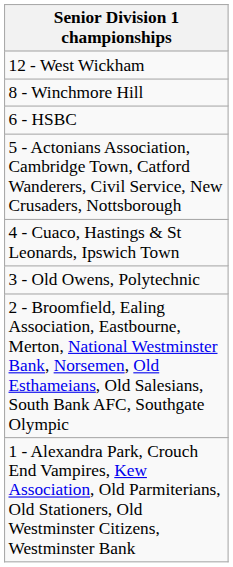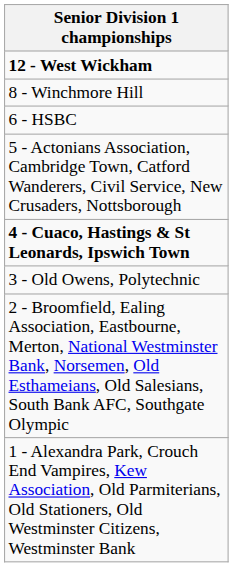(77, 65) normal -> (80, 65) bold
(95, 242) normal -> (99, 242) bold
